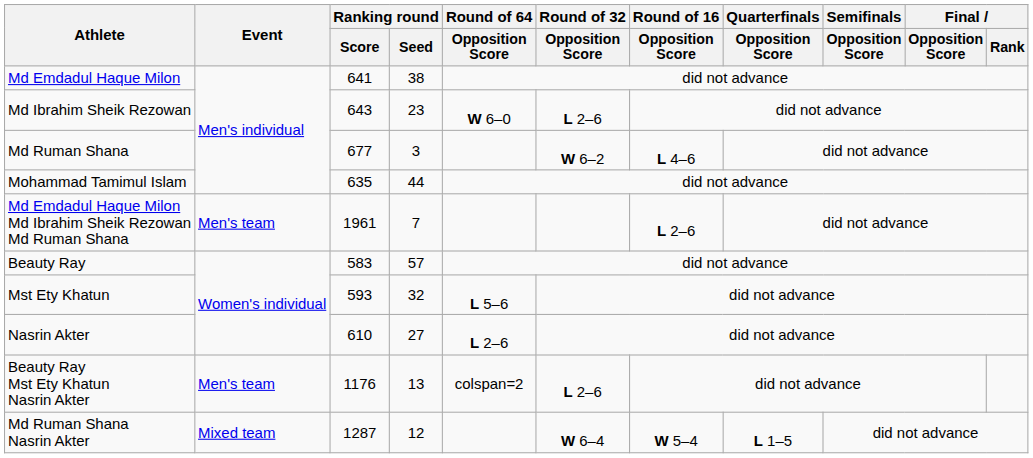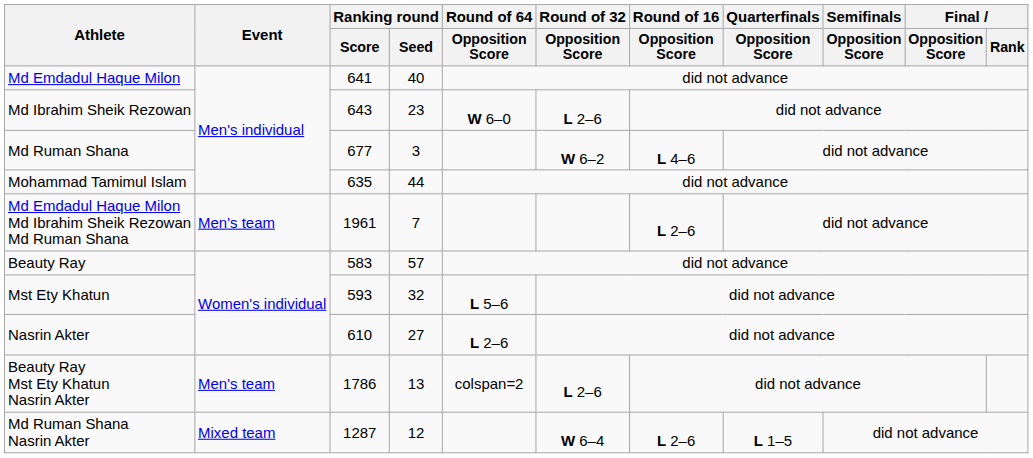(416, 78) 38 -> (416, 78) 40
(360, 384) 1176 -> (360, 384) 1786
(676, 441) W 5–4 -> (676, 441) L 2–6
